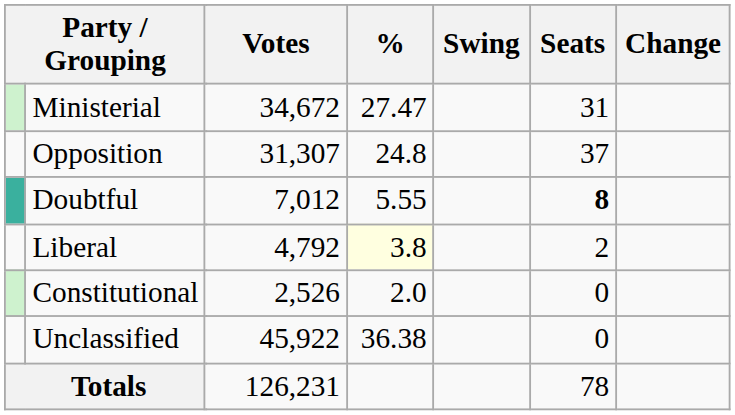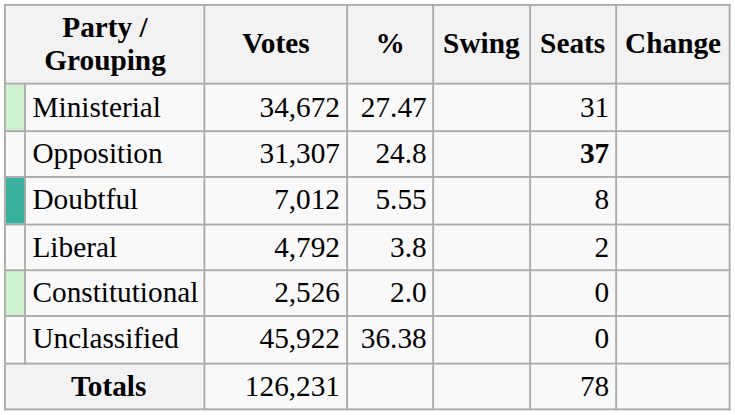(595, 153) normal -> (595, 153) bold
(602, 199) bold -> (602, 199) normal
(408, 246) lightyellow background -> (408, 246) no background
